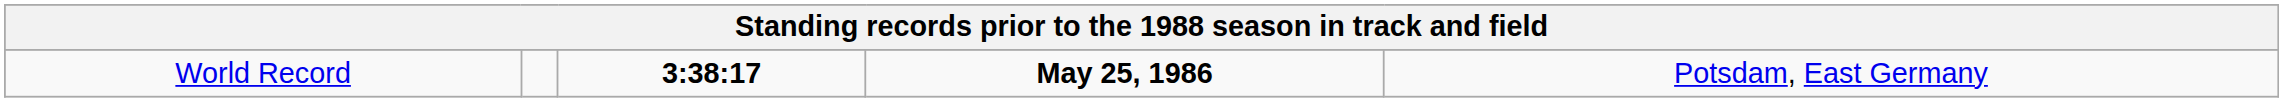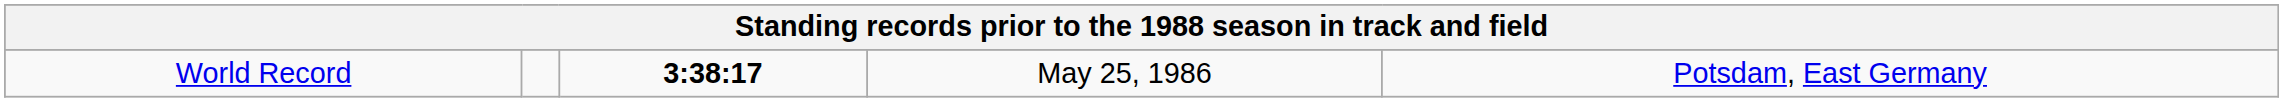(1125, 73) bold -> (1125, 73) normal
